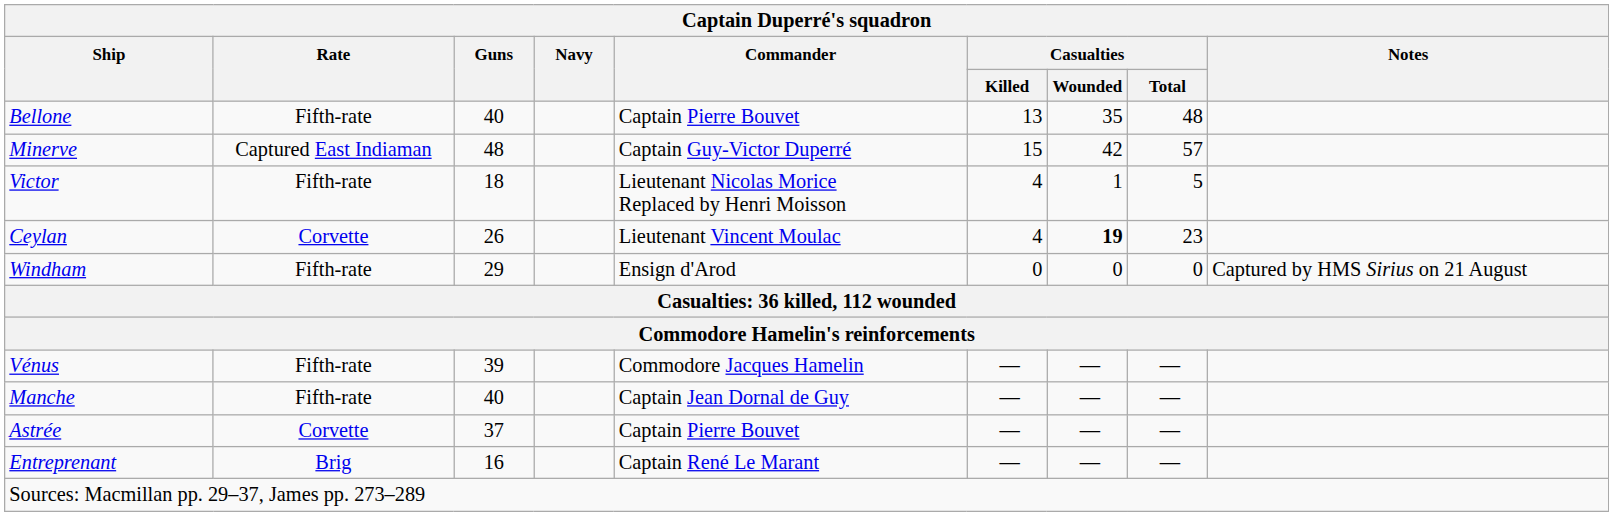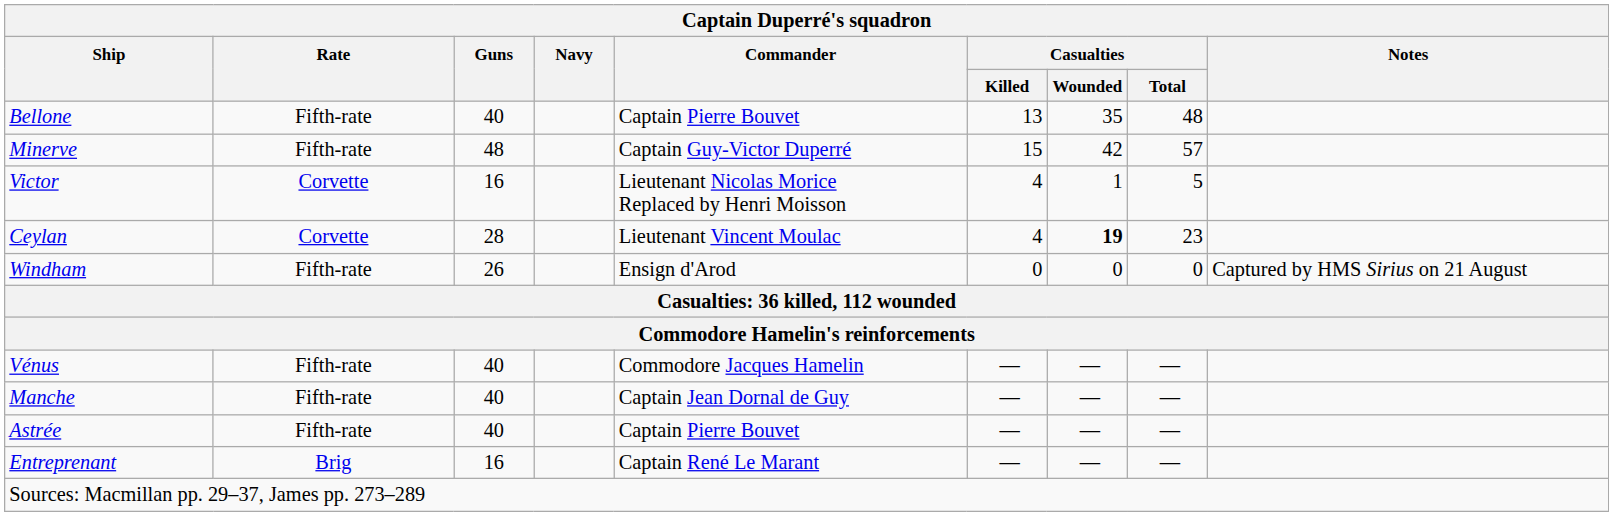(333, 149) Captured East Indiaman -> (333, 149) Fifth-rate
(333, 181) Fifth-rate -> (333, 181) Corvette
(494, 181) 18 -> (494, 181) 16
(494, 236) 26 -> (494, 236) 28
(494, 269) 29 -> (494, 269) 26
(494, 365) 39 -> (494, 365) 40
(333, 430) Corvette -> (333, 430) Fifth-rate
(494, 430) 37 -> (494, 430) 40
